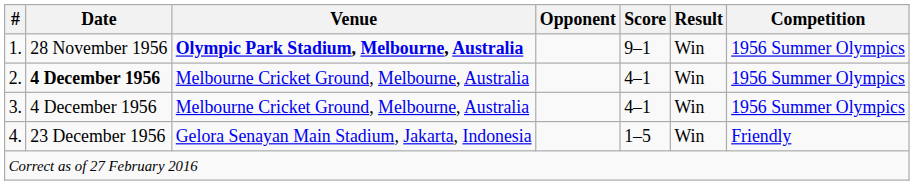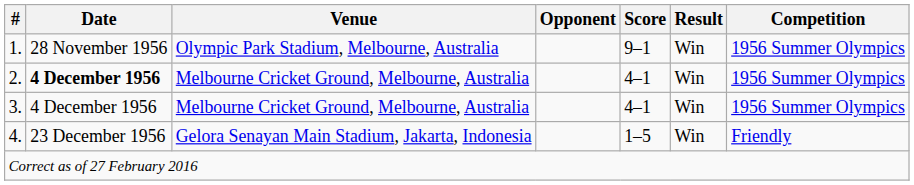(350, 48) bold -> (337, 48) normal
